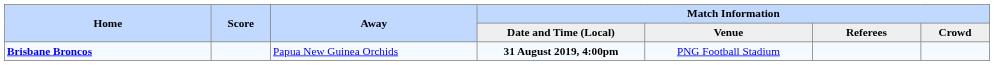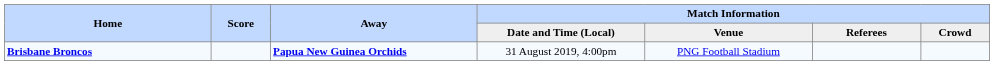(336, 51) normal -> (340, 51) bold
(561, 51) bold -> (561, 51) normal
